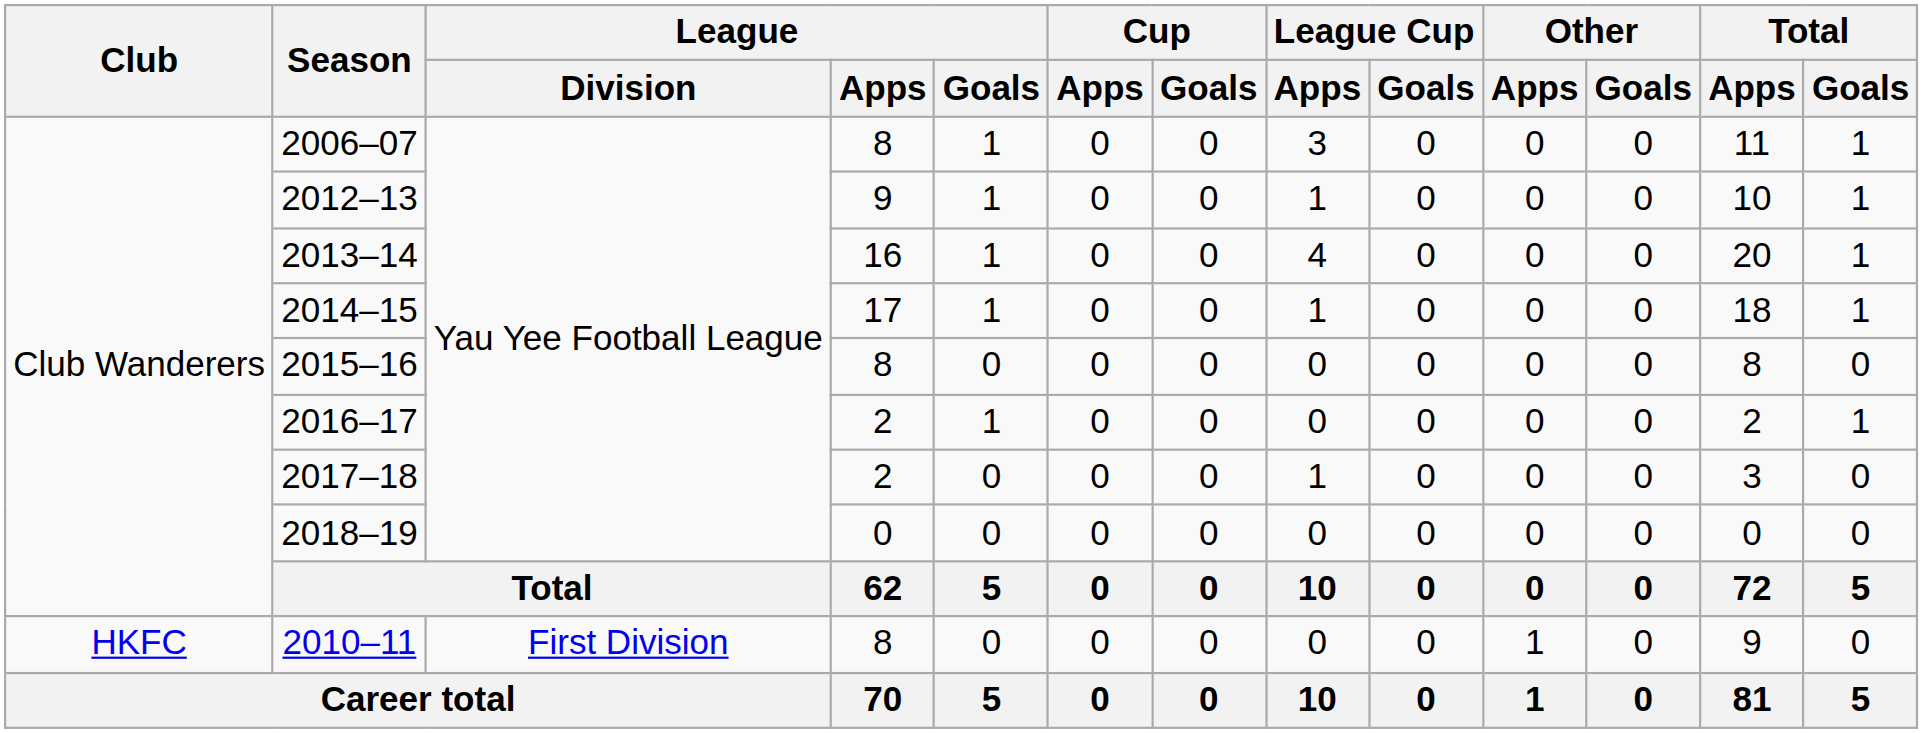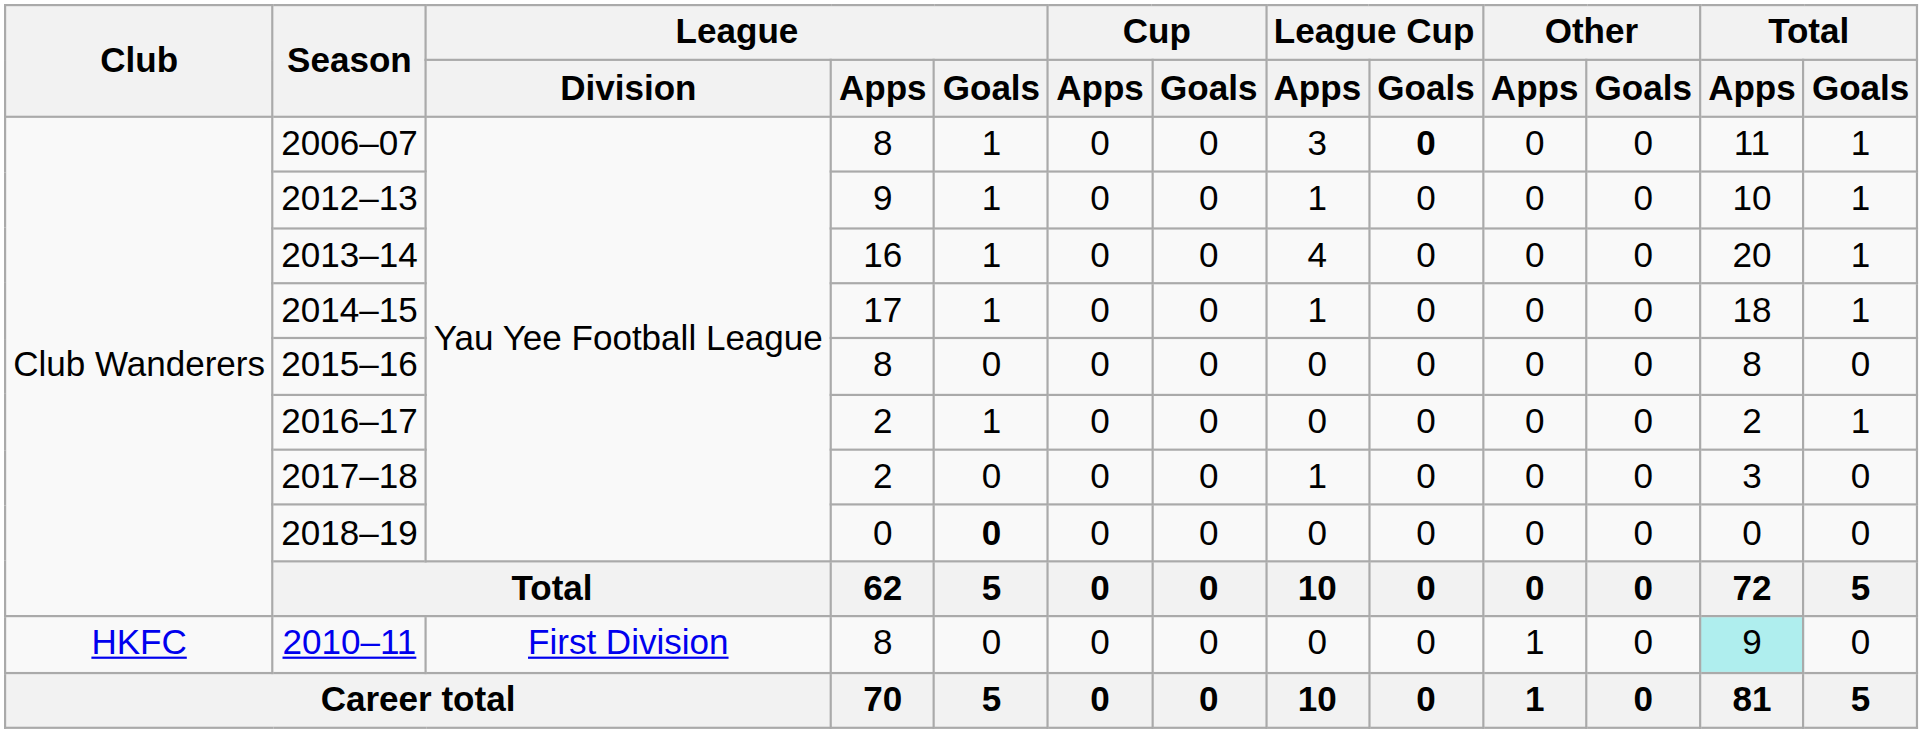(1426, 143) normal -> (1426, 143) bold
(991, 532) normal -> (991, 532) bold
(1752, 643) no background -> (1752, 643) paleturquoise background
